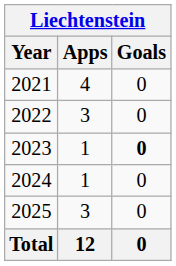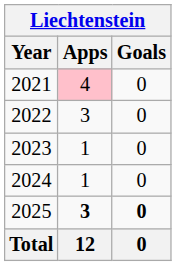(85, 84) no background -> (85, 84) pink background
(141, 148) bold -> (141, 148) normal
(85, 212) normal -> (85, 212) bold
(141, 212) normal -> (141, 212) bold
